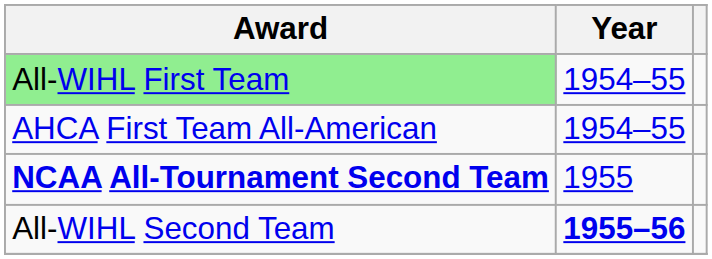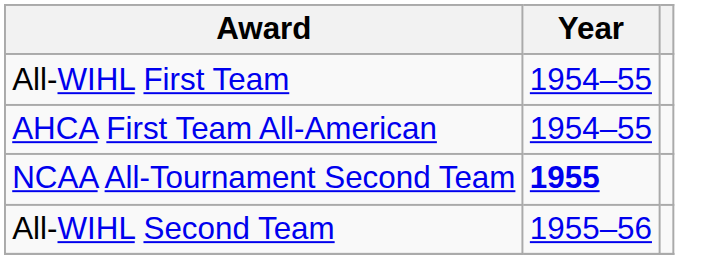(151, 79) lightgreen background -> (151, 79) no background
(281, 178) bold -> (264, 178) normal
(598, 178) normal -> (565, 178) bold
(624, 228) bold -> (591, 228) normal
